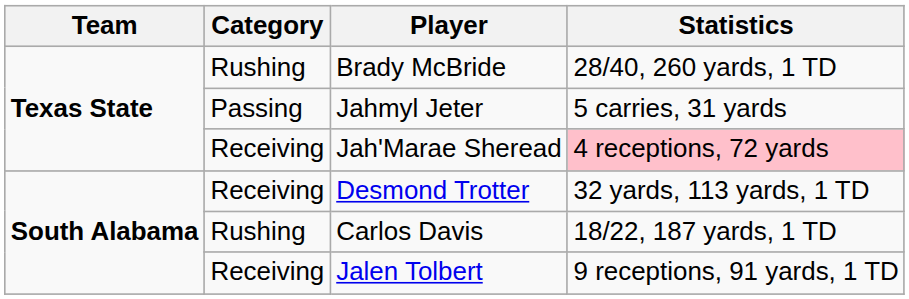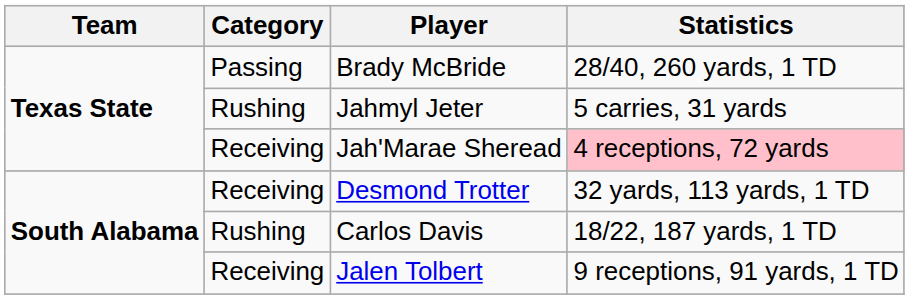(258, 67) Rushing -> (257, 67) Passing
(257, 108) Passing -> (258, 108) Rushing
